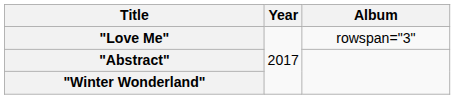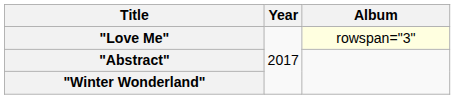(376, 37) no background -> (376, 37) lightyellow background
